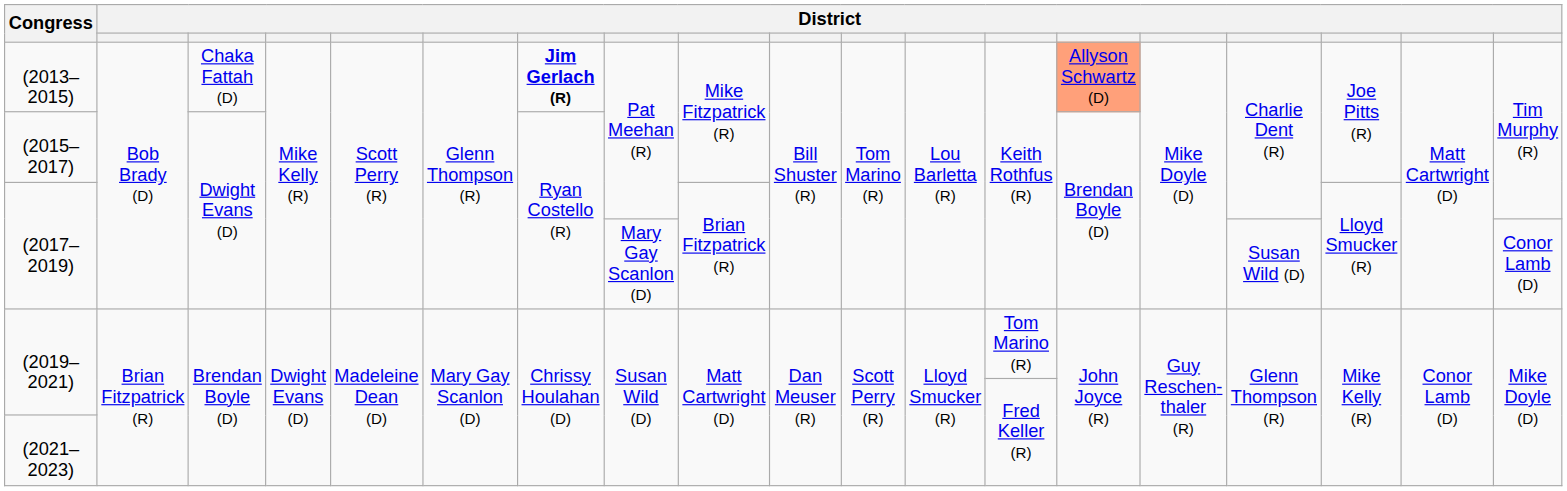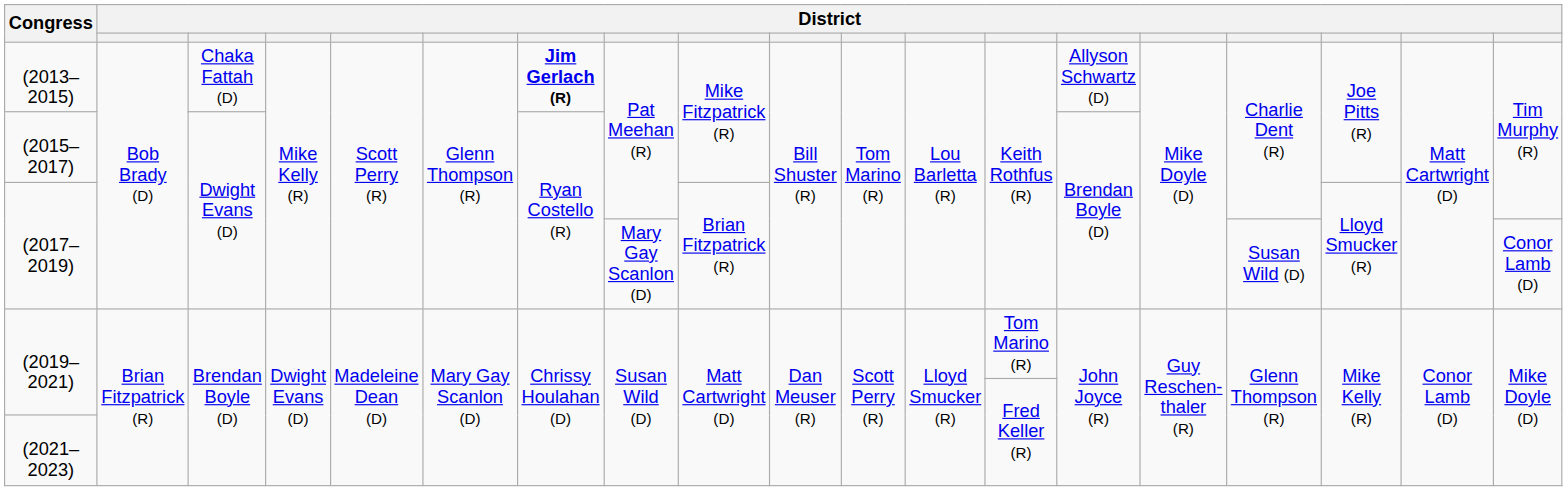(1098, 76) lightsalmon background -> (1098, 76) no background
